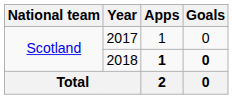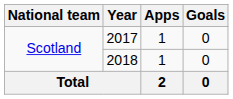(162, 60) bold -> (162, 60) normal
(206, 60) bold -> (206, 60) normal
